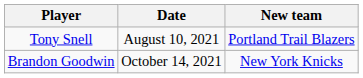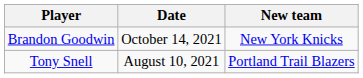rows swapped: (61, 38) <-> (61, 61)
